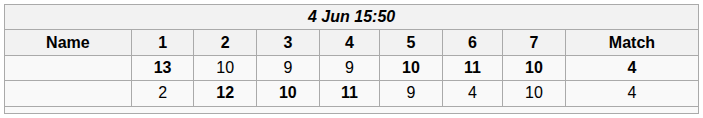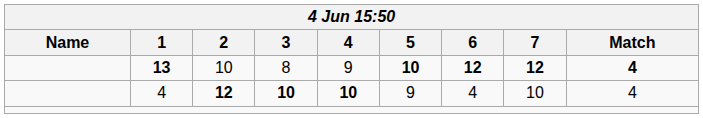(288, 67) 9 -> (286, 67) 8
(472, 67) 11 -> (473, 67) 12
(534, 67) 10 -> (535, 67) 12
(163, 93) 2 -> (162, 93) 4
(349, 93) 11 -> (348, 93) 10
